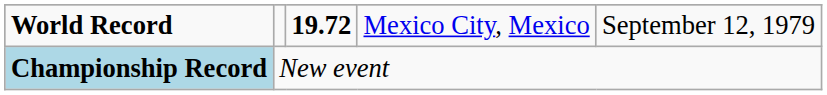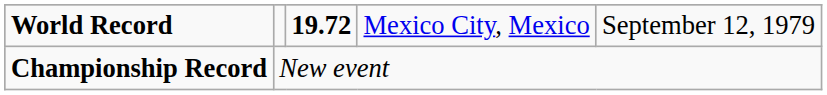(139, 67) lightblue background -> (139, 67) no background
